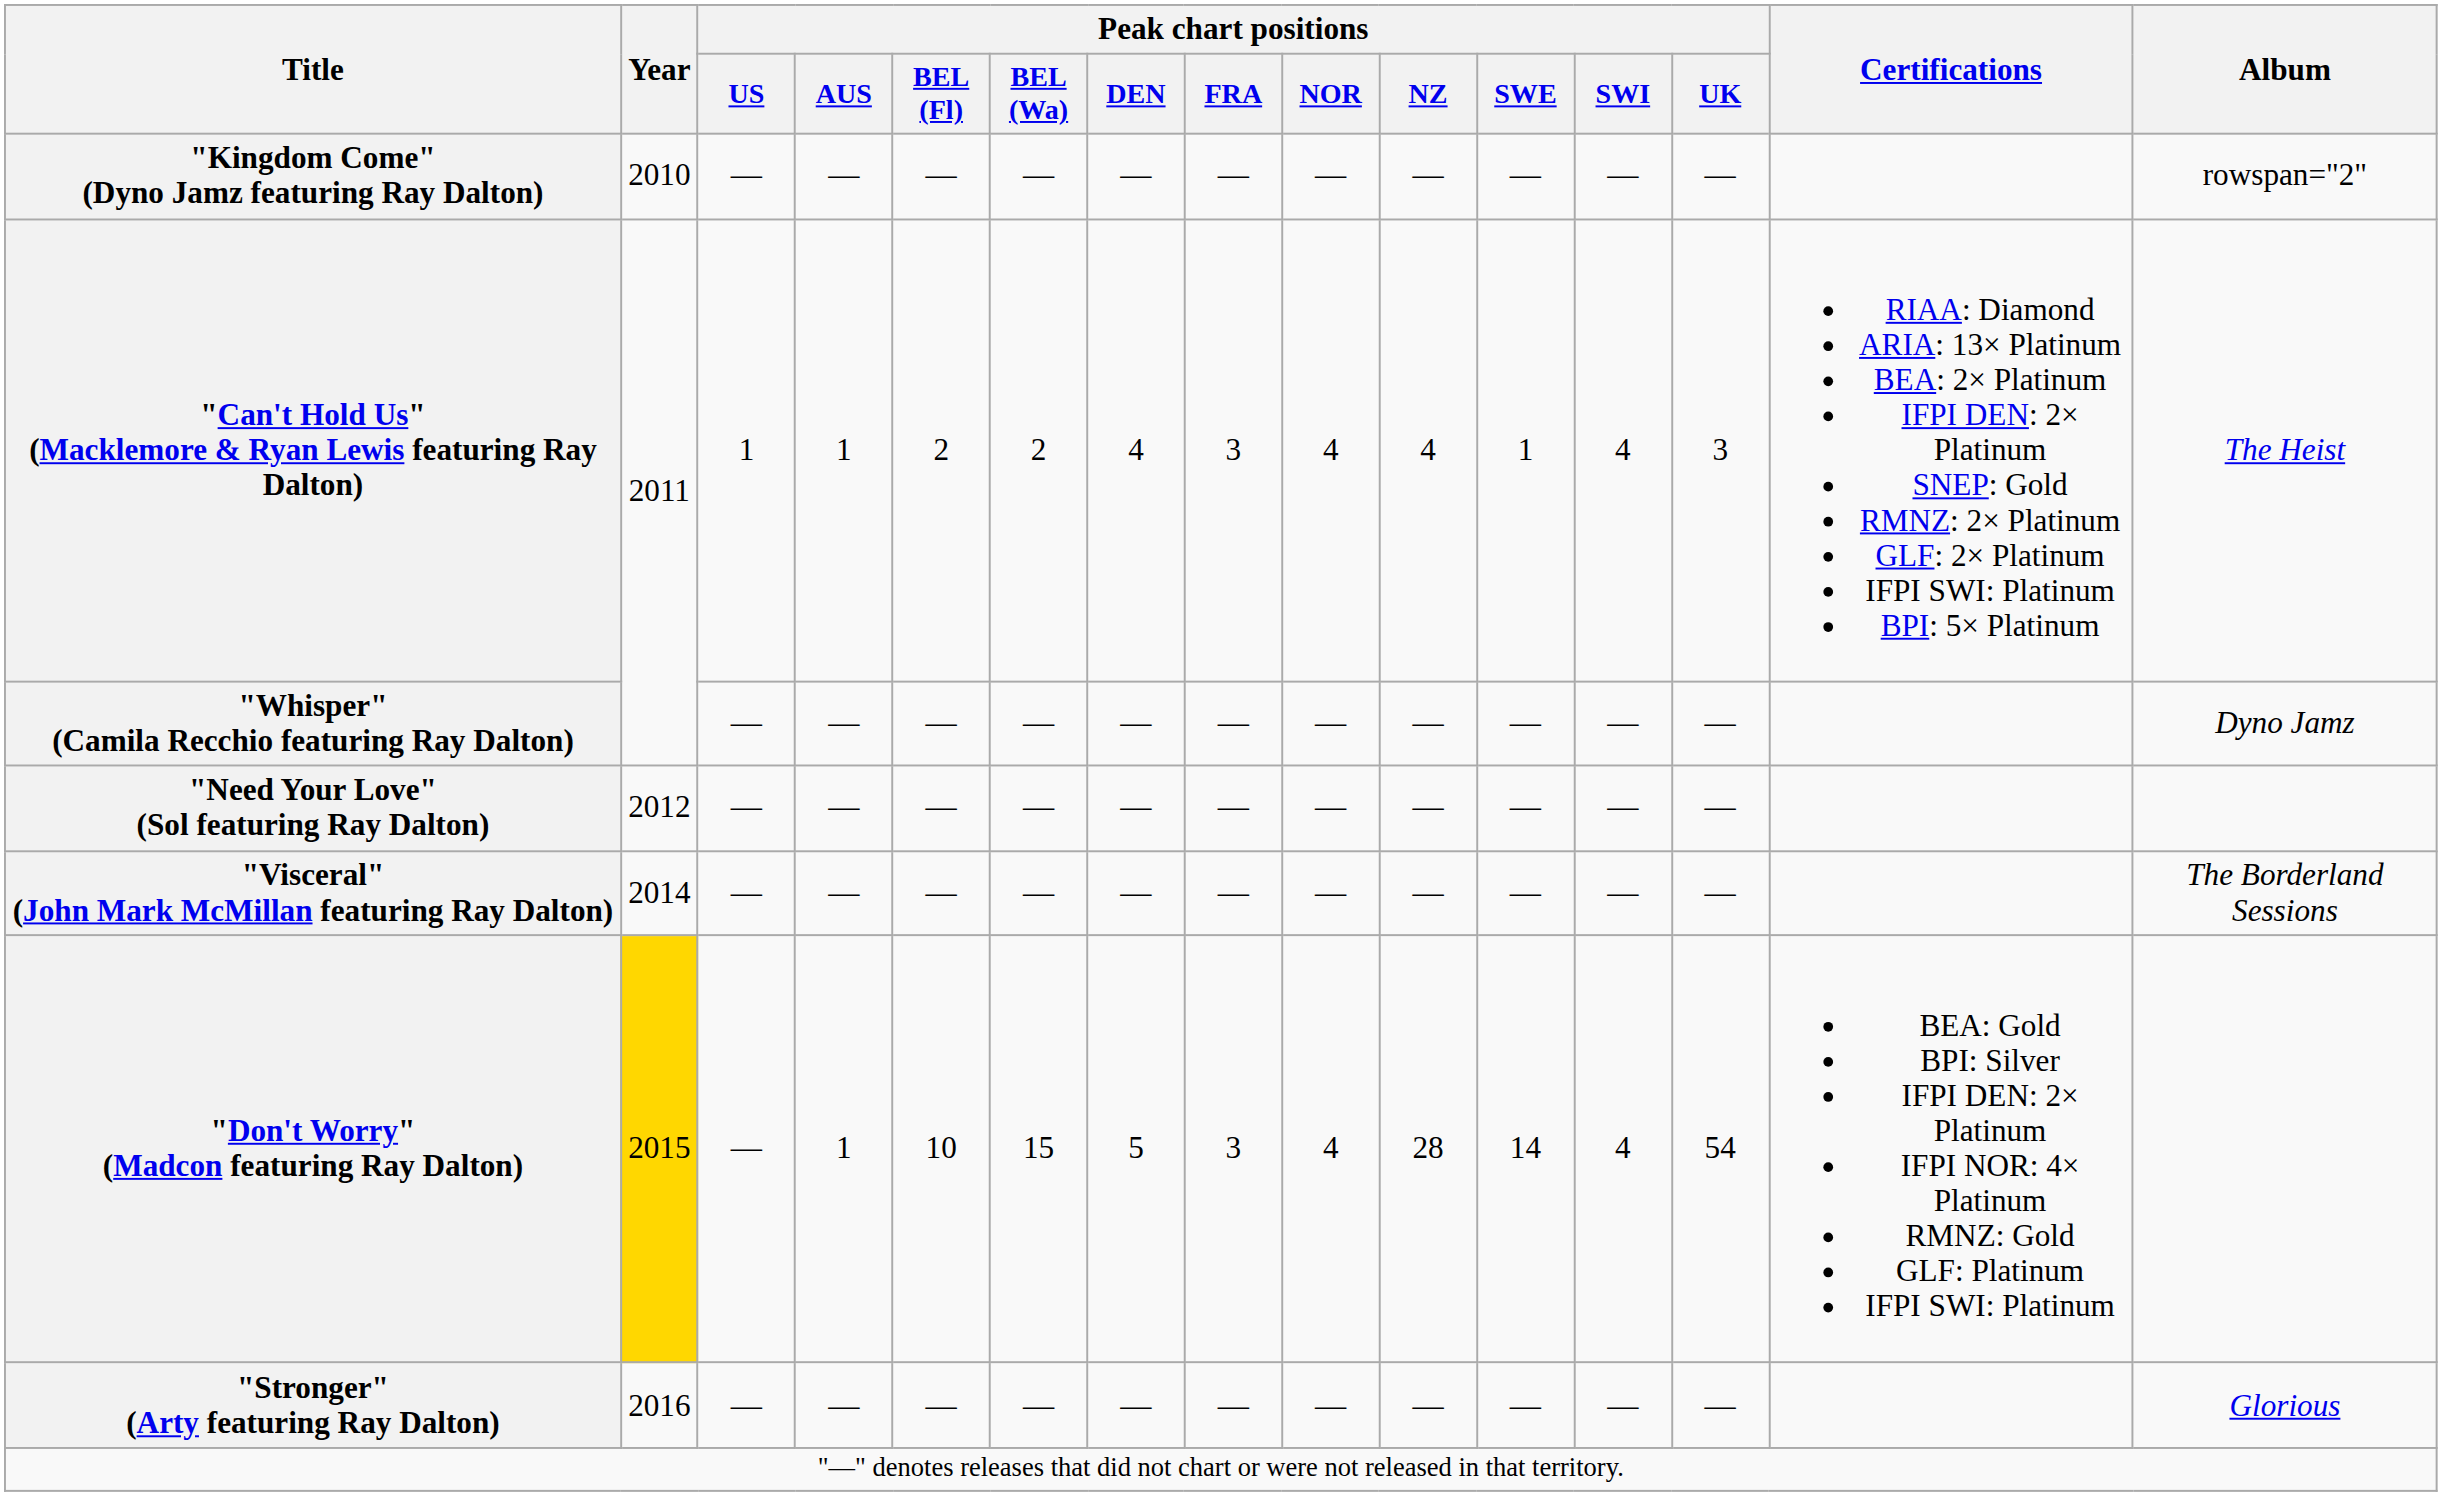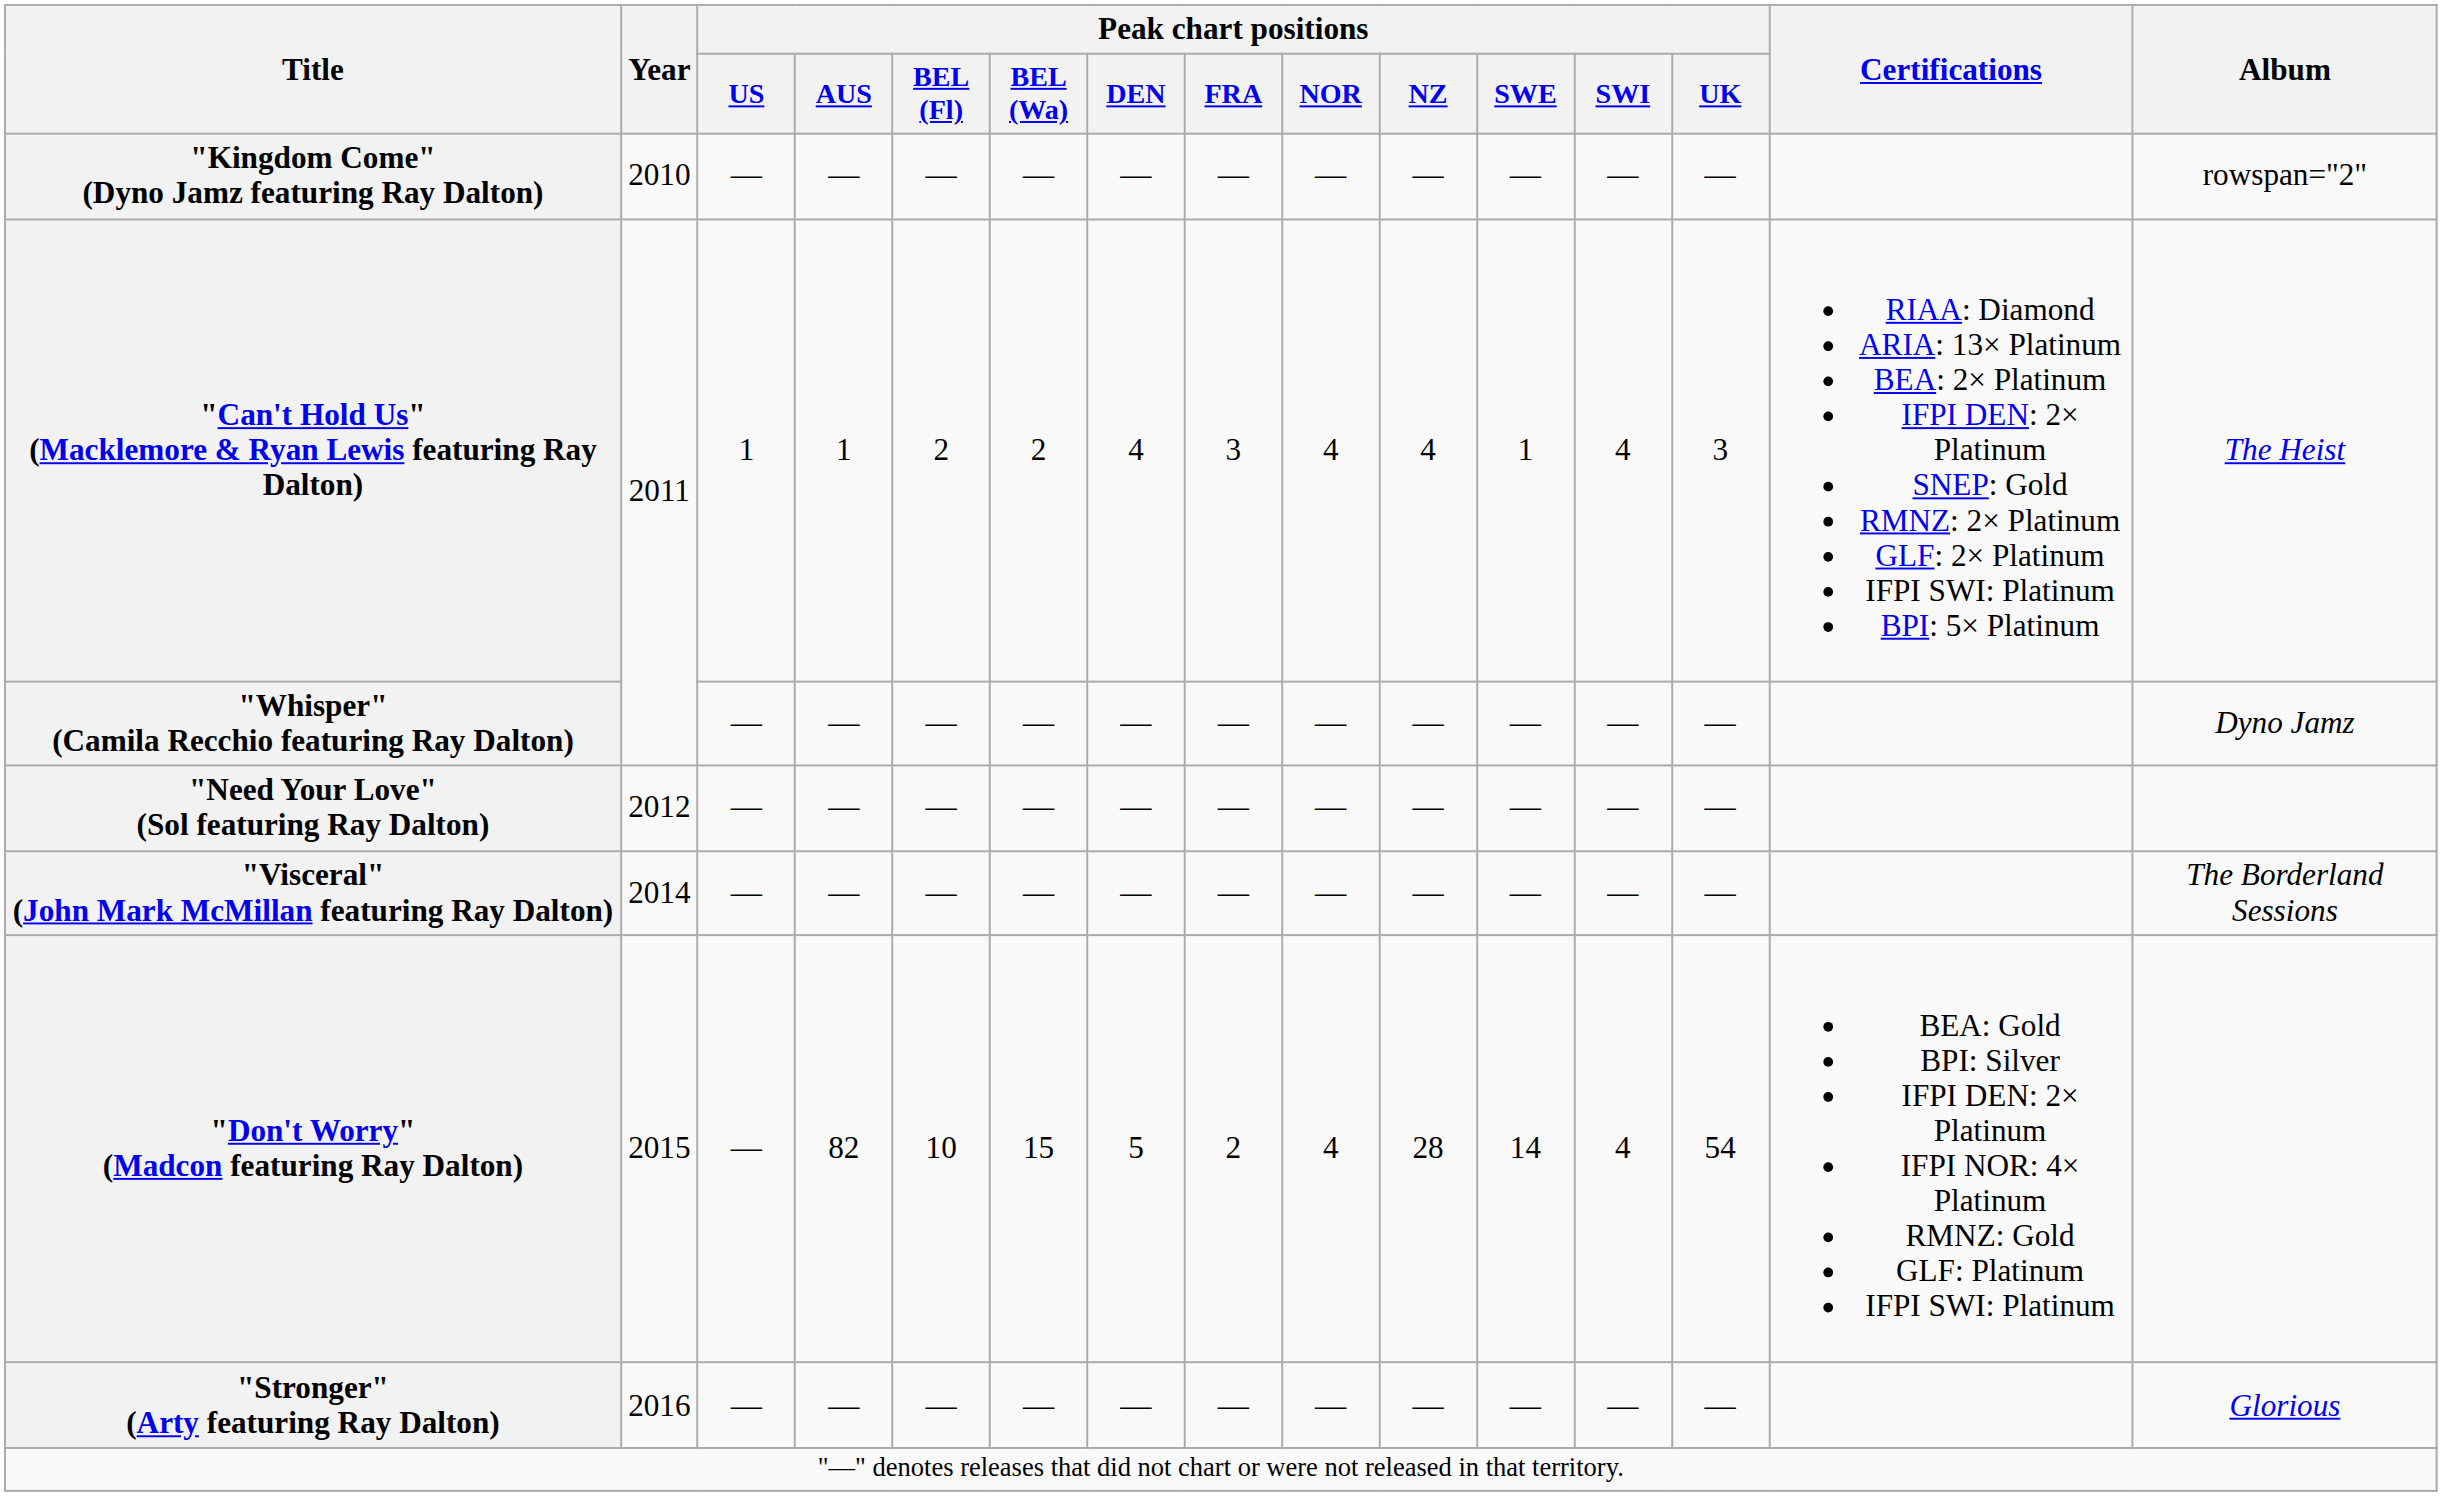(659, 1148) gold background -> (659, 1148) no background
(844, 1148) 1 -> (844, 1148) 82
(1233, 1148) 3 -> (1233, 1148) 2
